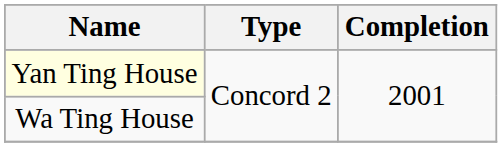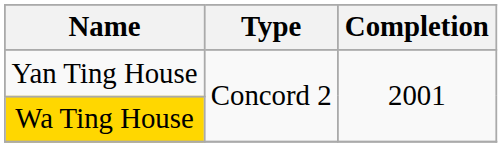(105, 73) lightyellow background -> (105, 73) no background
(105, 118) no background -> (105, 118) gold background
